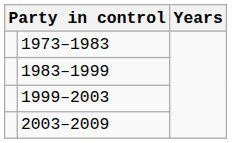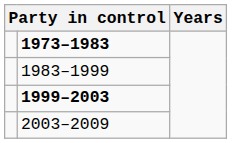(65, 45) normal -> (65, 45) bold
(65, 98) normal -> (65, 98) bold
